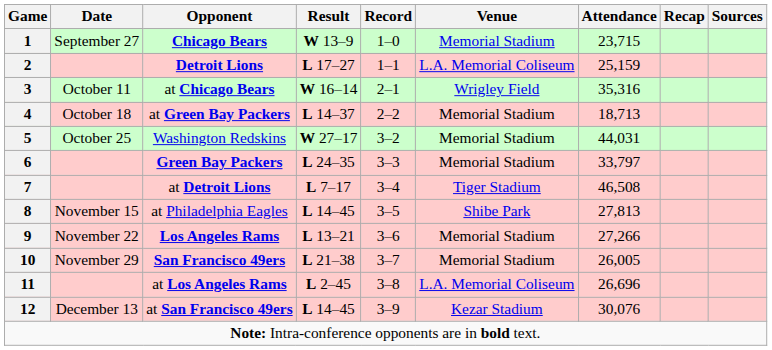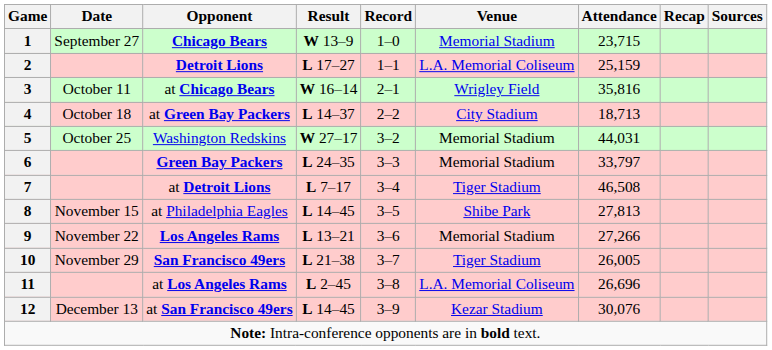(619, 89) 35,316 -> (619, 89) 35,816
(497, 114) Memorial Stadium -> (497, 114) City Stadium
(497, 260) Memorial Stadium -> (497, 260) Tiger Stadium
